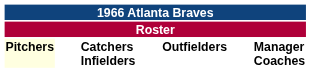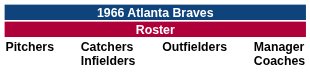(30, 46) lightyellow background -> (30, 46) no background
